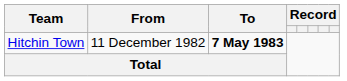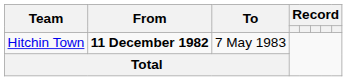(148, 43) normal -> (150, 43) bold
(248, 43) bold -> (250, 43) normal
